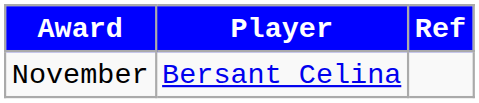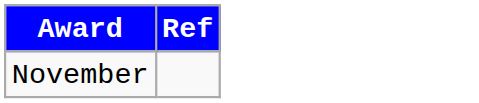- column: (282, 28)
